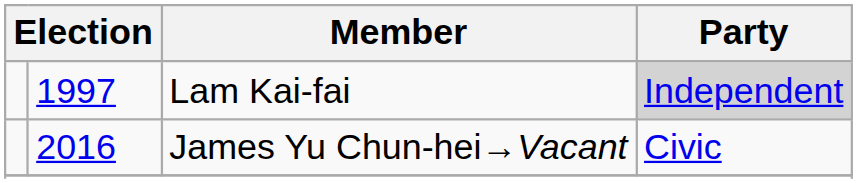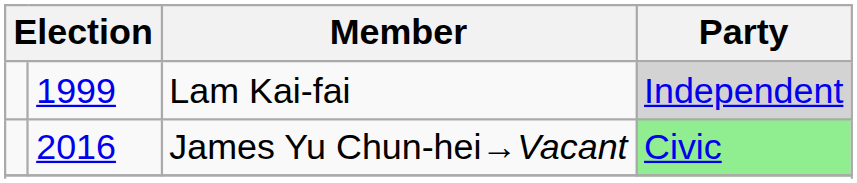(76, 89) 1997 -> (76, 89) 1999
(683, 146) no background -> (683, 146) lightgreen background
